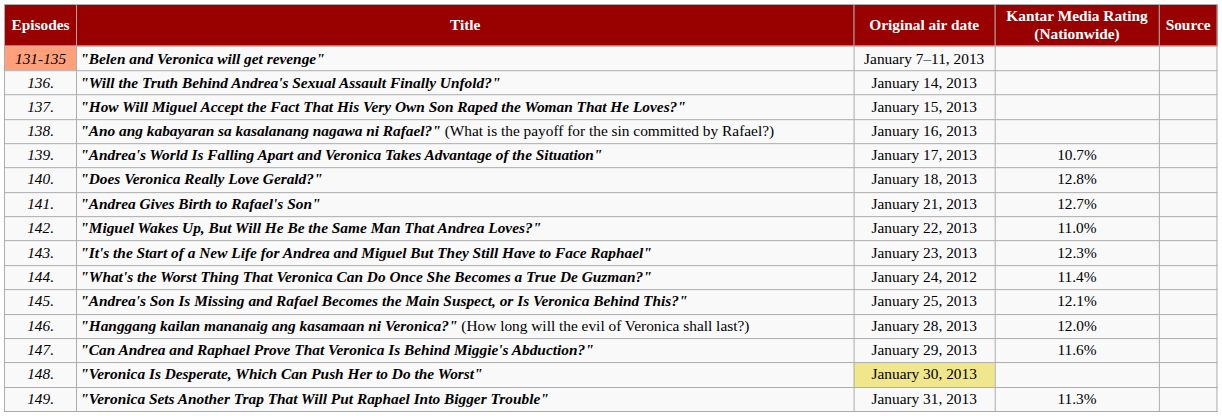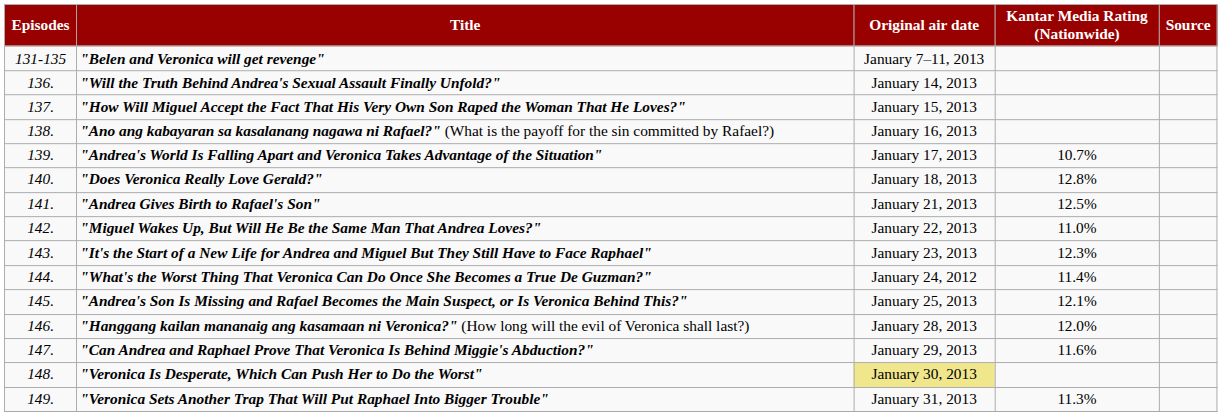(41, 58) lightsalmon background -> (41, 58) no background
(1077, 204) 12.7% -> (1077, 204) 12.5%
